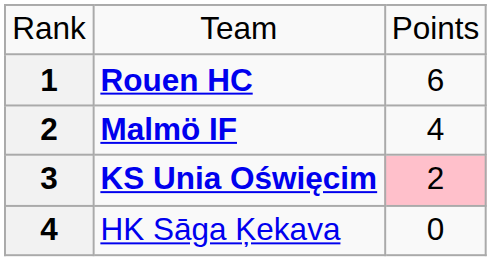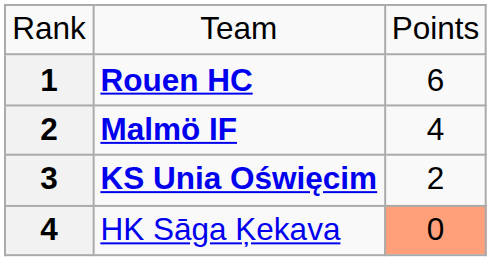(435, 179) pink background -> (435, 179) no background
(435, 229) no background -> (435, 229) lightsalmon background
